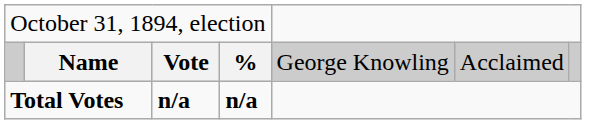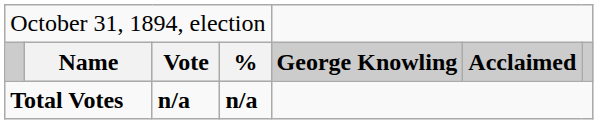(363, 61) normal -> (367, 61) bold
(512, 61) normal -> (522, 61) bold
